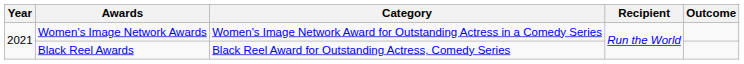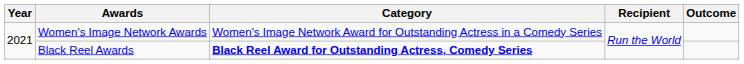(361, 50) normal -> (372, 50) bold
